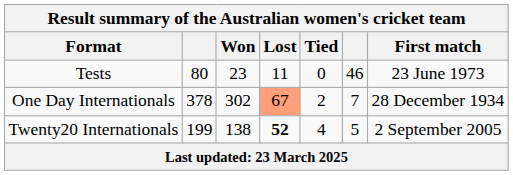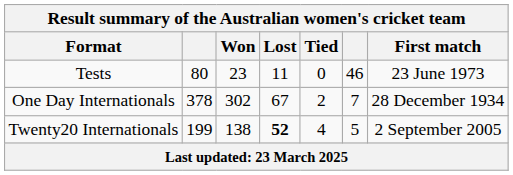(280, 101) lightsalmon background -> (280, 101) no background
